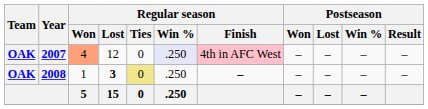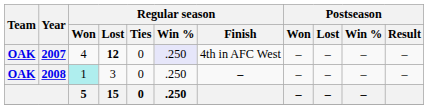(84, 54) lightsalmon background -> (84, 54) no background
(113, 54) normal -> (113, 54) bold
(240, 54) pink background -> (240, 54) no background
(84, 74) no background -> (84, 74) paleturquoise background
(113, 74) bold -> (113, 74) normal
(141, 74) khaki background -> (141, 74) no background
